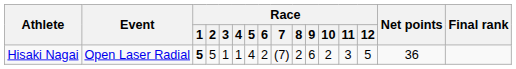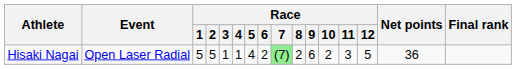(200, 55) bold -> (200, 55) normal
(282, 55) no background -> (282, 55) lightgreen background
